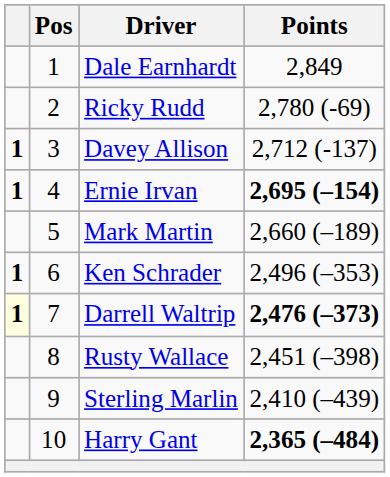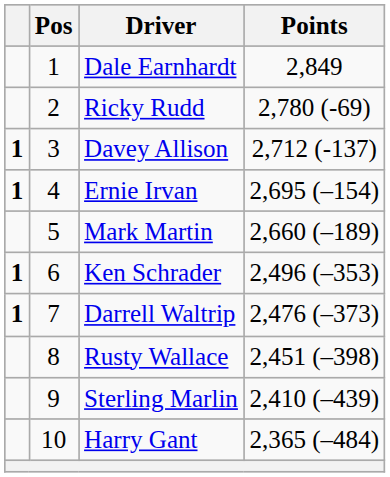(314, 190) bold -> (314, 190) normal
(17, 314) lightyellow background -> (17, 314) no background
(314, 314) bold -> (314, 314) normal
(314, 438) bold -> (314, 438) normal
